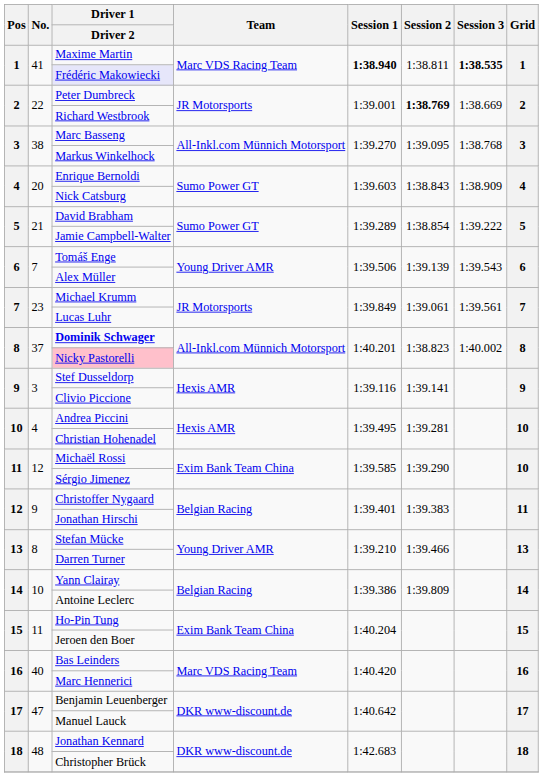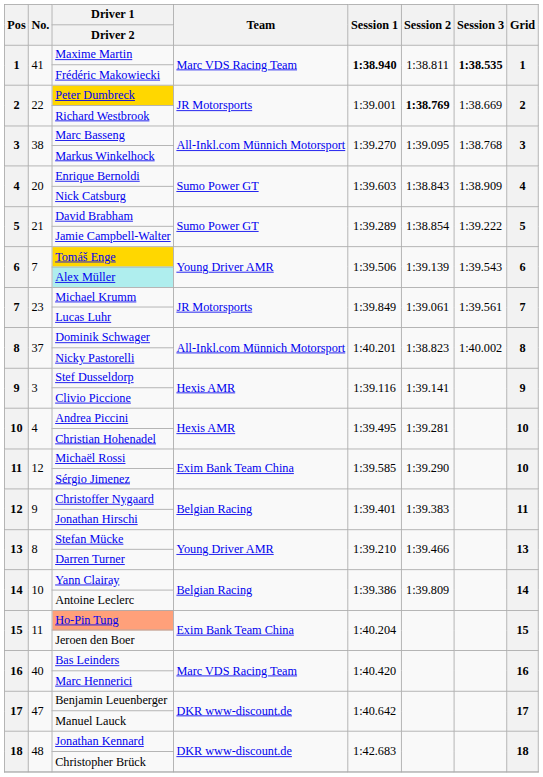(108, 75) lavender background -> (108, 75) no background
(95, 95) no background -> (95, 95) gold background
(85, 257) no background -> (85, 257) gold background
(85, 277) no background -> (85, 277) paleturquoise background
(105, 337) bold -> (103, 337) normal
(95, 358) pink background -> (95, 358) no background
(87, 620) no background -> (87, 620) lightsalmon background
